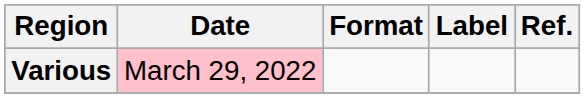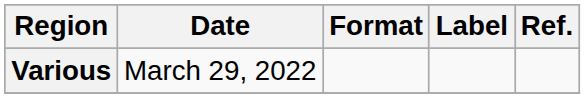(220, 70) pink background -> (220, 70) no background
